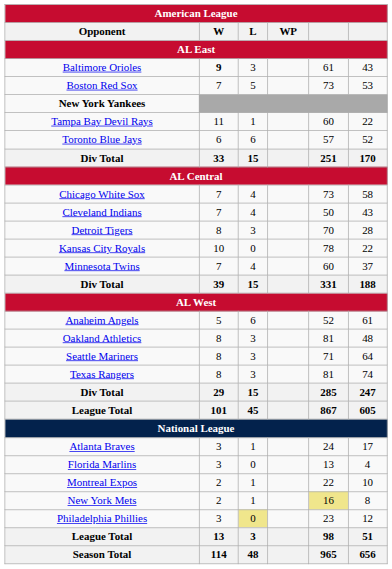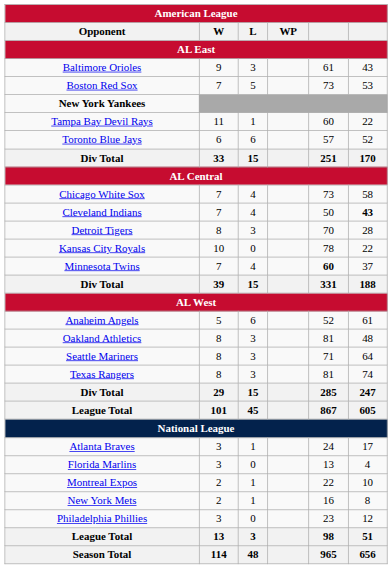(219, 67) bold -> (219, 67) normal
(368, 212) normal -> (368, 212) bold
(328, 266) normal -> (328, 266) bold
(328, 500) khaki background -> (328, 500) no background
(253, 518) khaki background -> (253, 518) no background
